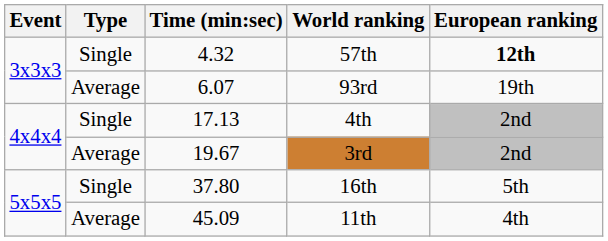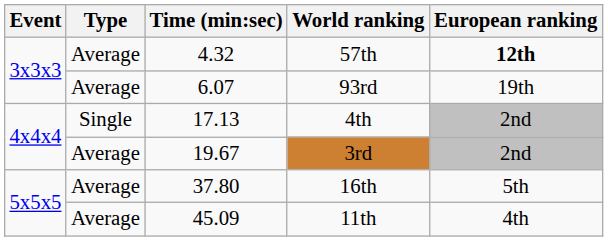(105, 53) Single -> (105, 53) Average
(105, 185) Single -> (105, 185) Average
